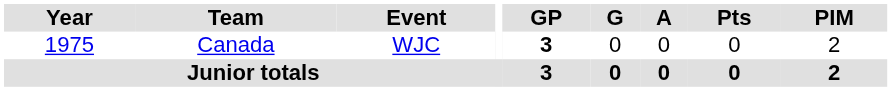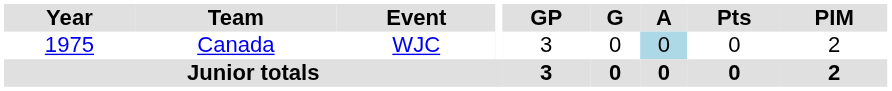(546, 45) bold -> (546, 45) normal
(664, 45) no background -> (664, 45) lightblue background
